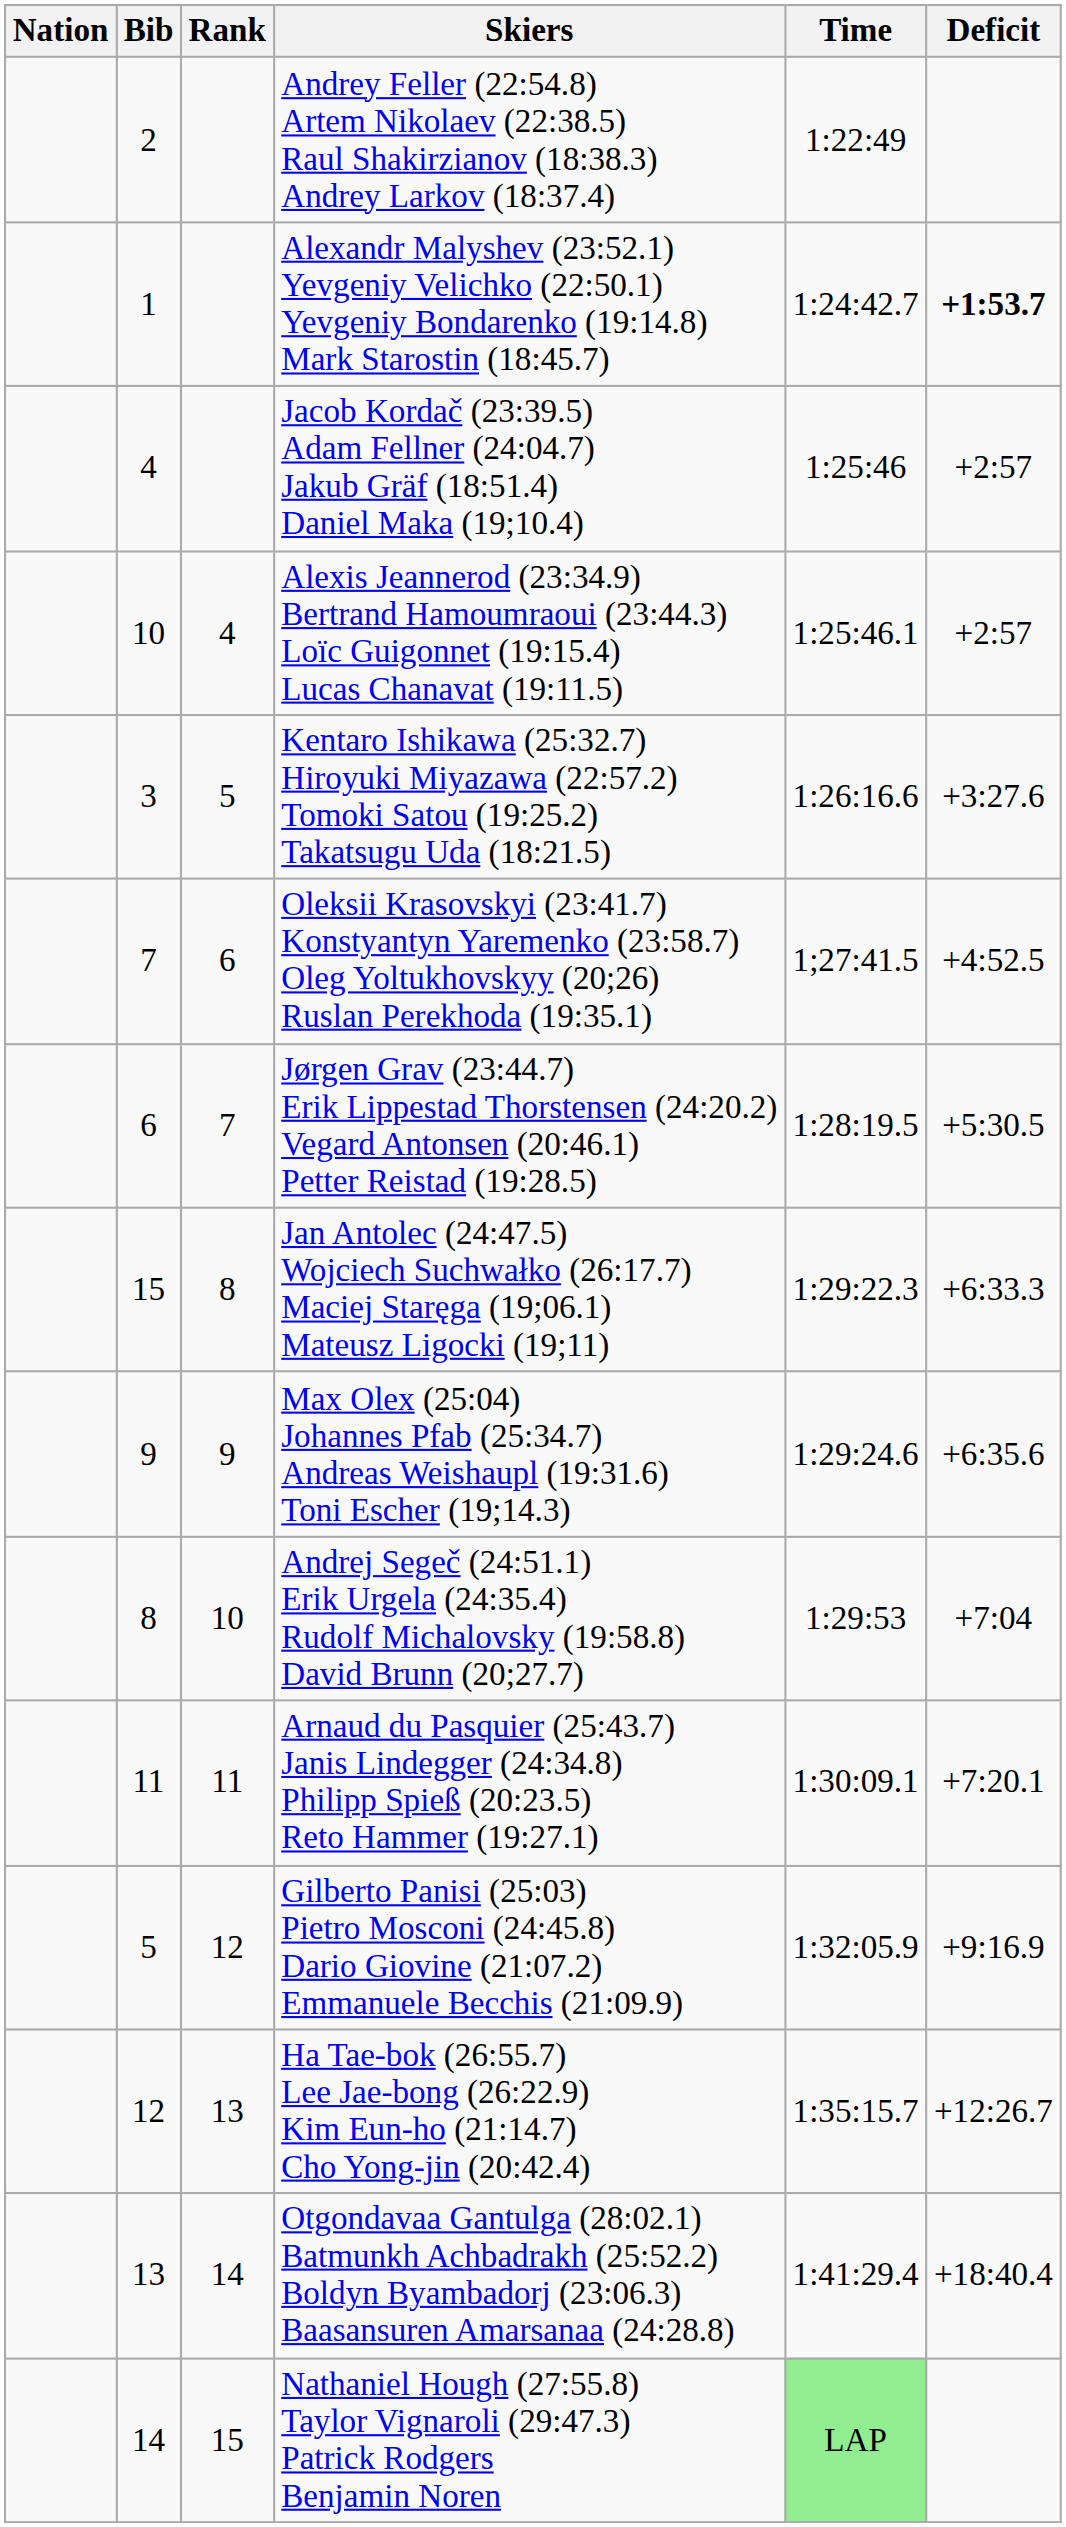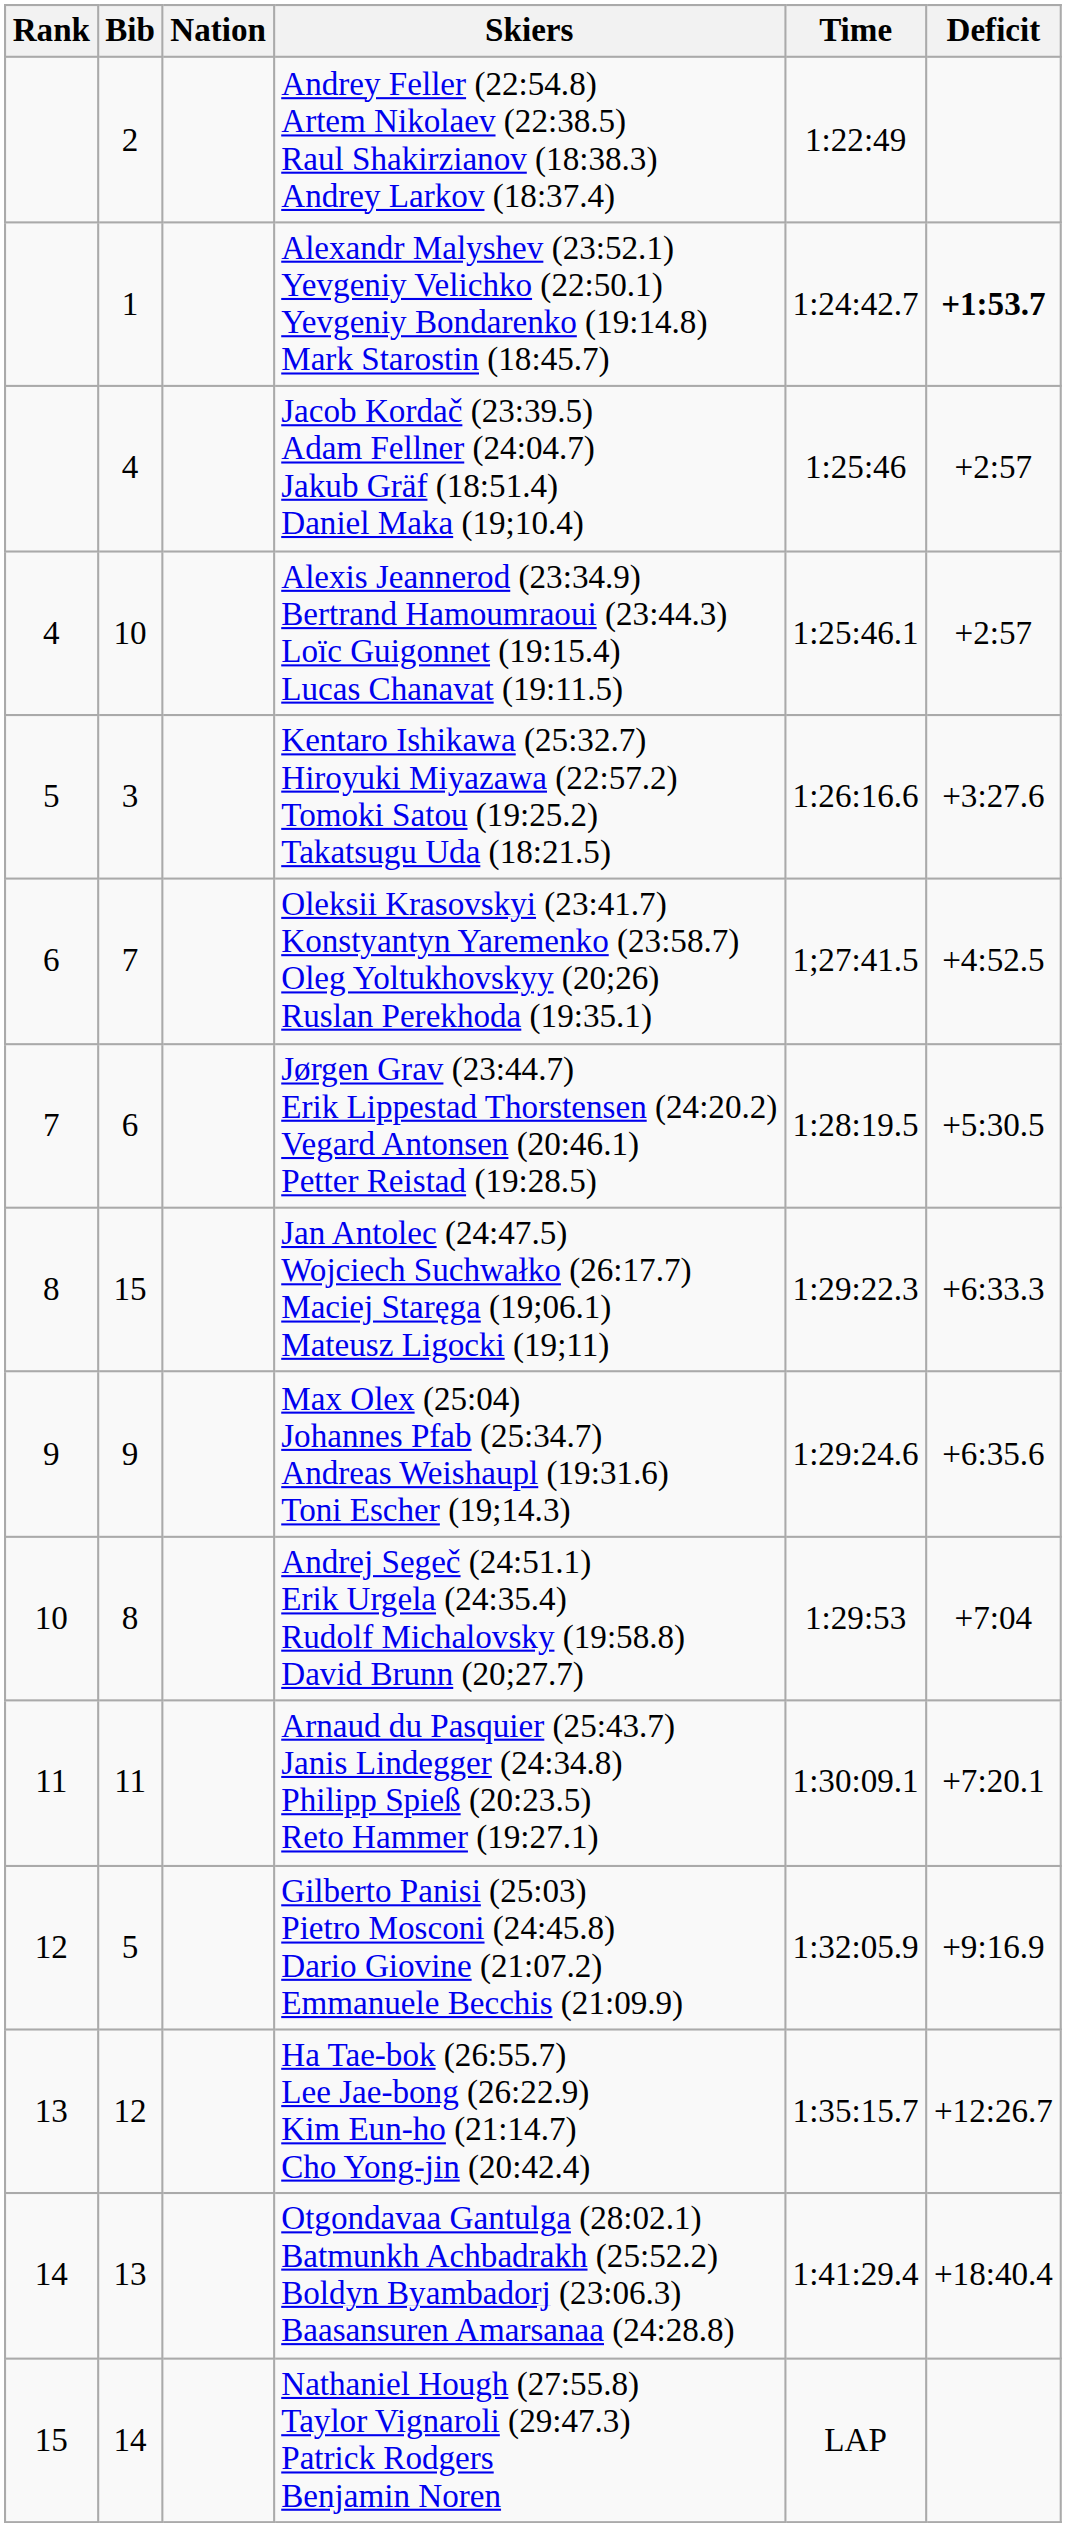columns swapped: (227, 30) <-> (61, 30)
(856, 2439) lightgreen background -> (856, 2439) no background
